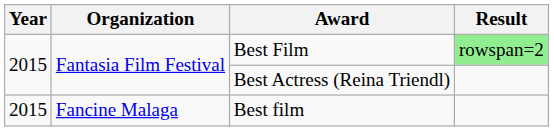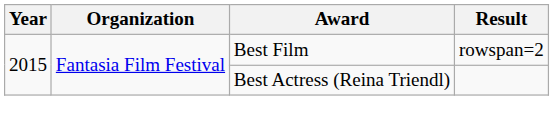(501, 49) lightgreen background -> (501, 49) no background
- row: (269, 110)
